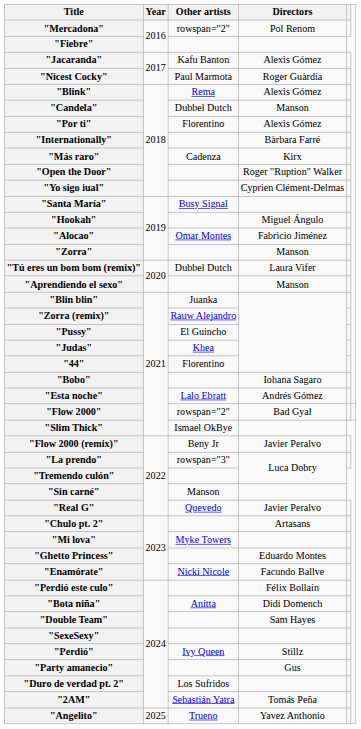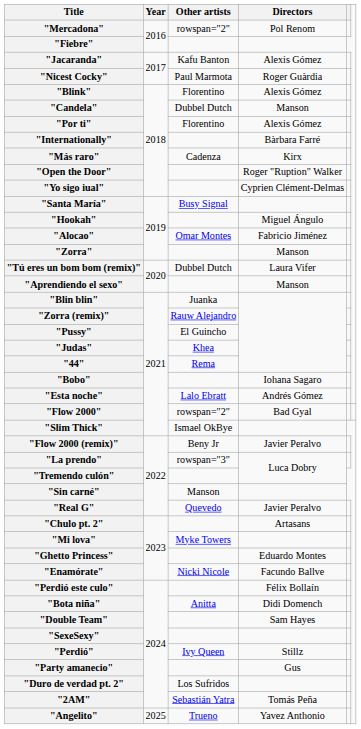(203, 92) Rema -> (203, 92) Florentino
(203, 364) Florentino -> (203, 364) Rema
